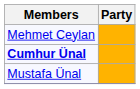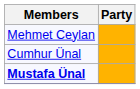(47, 54) bold -> (44, 54) normal
(44, 74) normal -> (46, 74) bold
